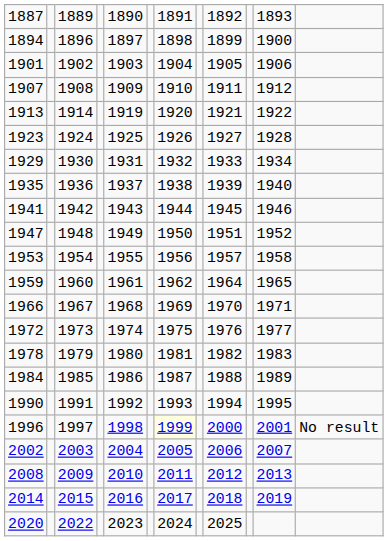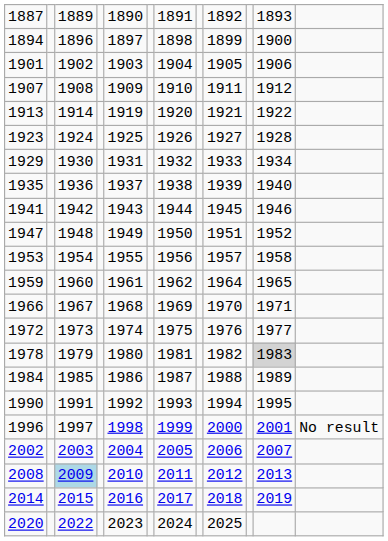(274, 355) no background -> (274, 355) lightgrey background
(175, 427) lightyellow background -> (175, 427) no background
(76, 476) no background -> (76, 476) lightblue background
